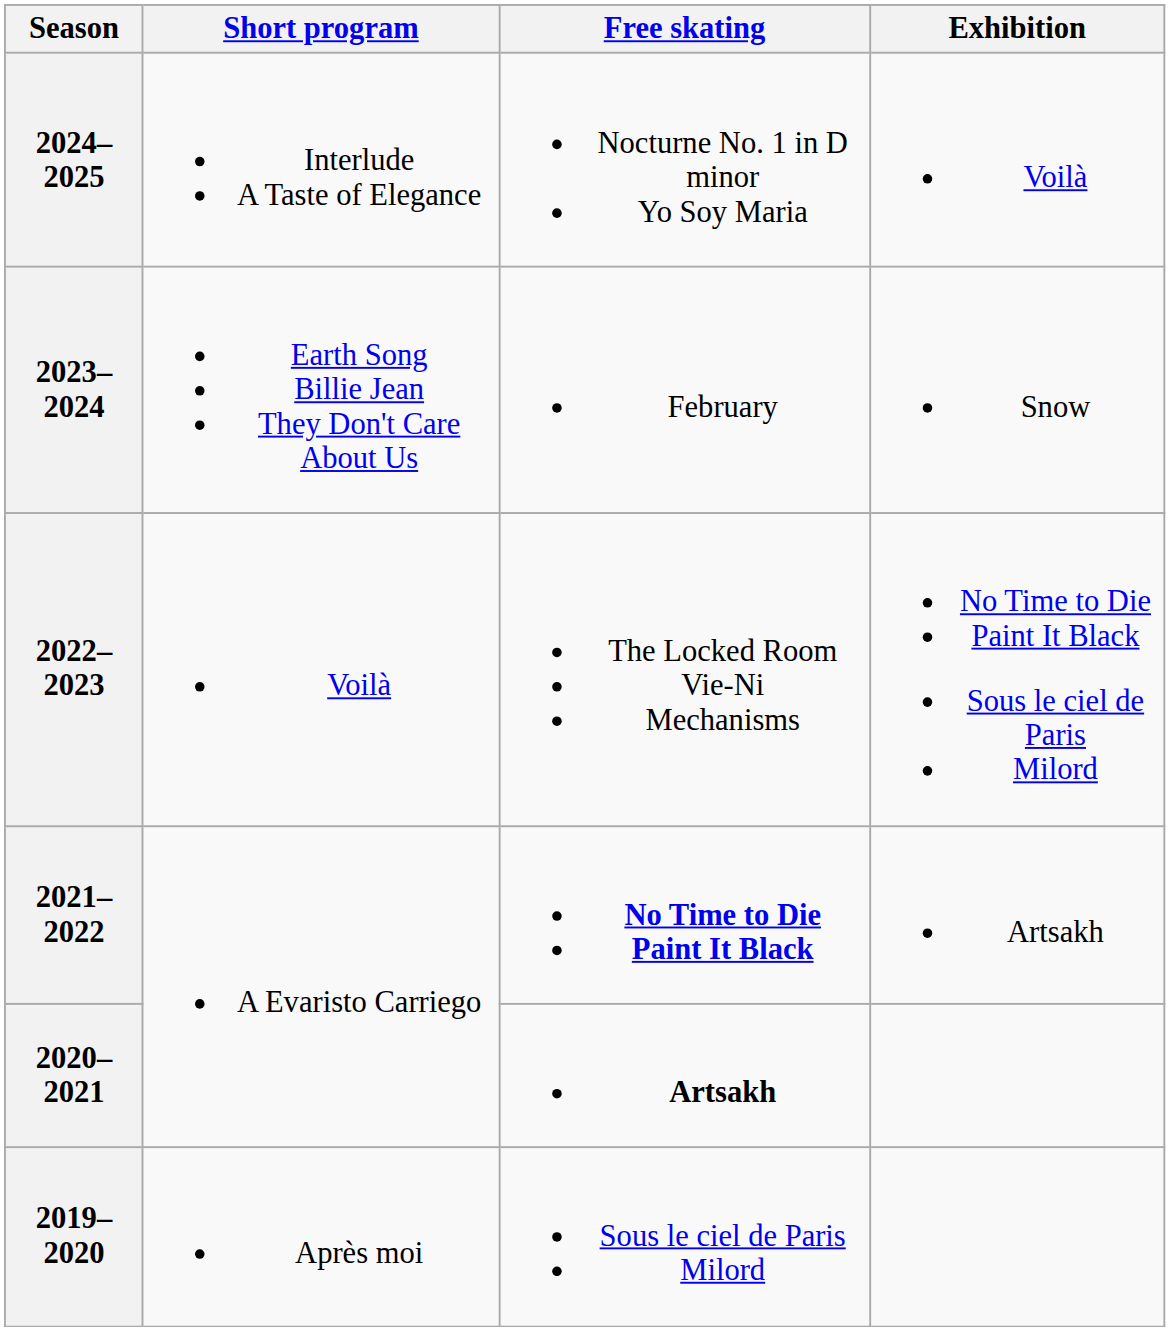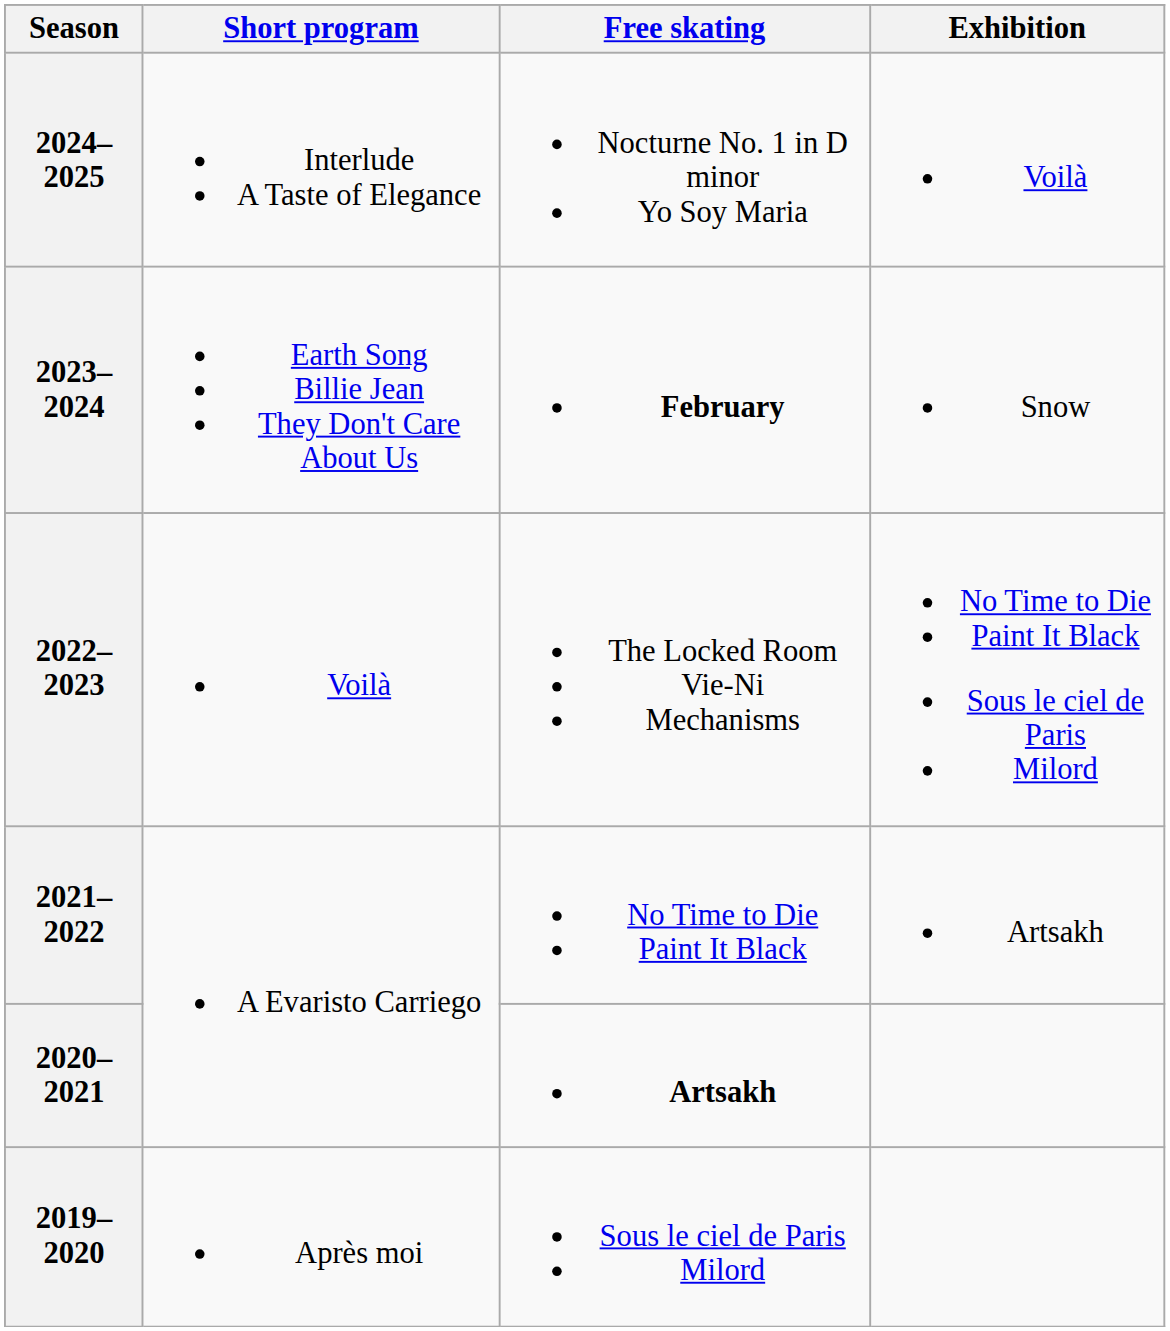(685, 407) normal -> (685, 407) bold
(685, 932) bold -> (685, 932) normal
